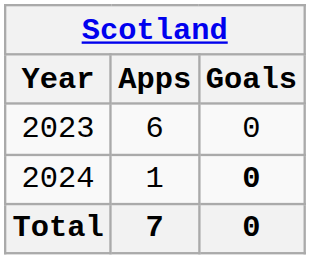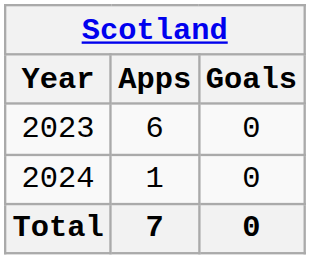(251, 179) bold -> (251, 179) normal
